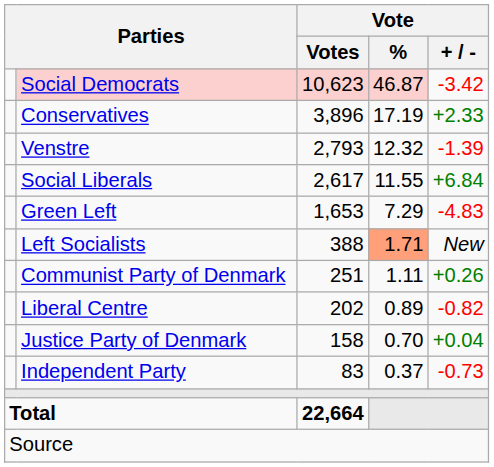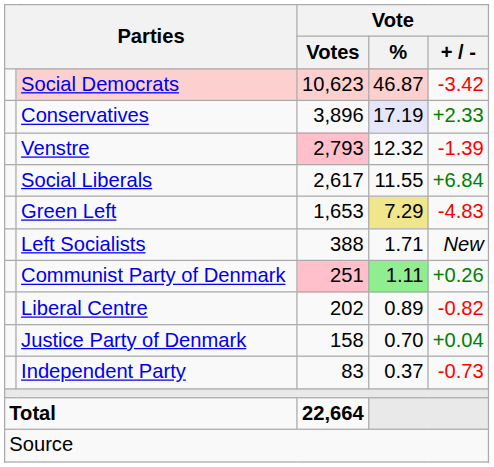(398, 116) no background -> (398, 116) lavender background
(339, 148) no background -> (339, 148) pink background
(404, 212) no background -> (404, 212) khaki background
(404, 244) lightsalmon background -> (404, 244) no background
(347, 276) no background -> (347, 276) pink background
(405, 276) no background -> (405, 276) lightgreen background
